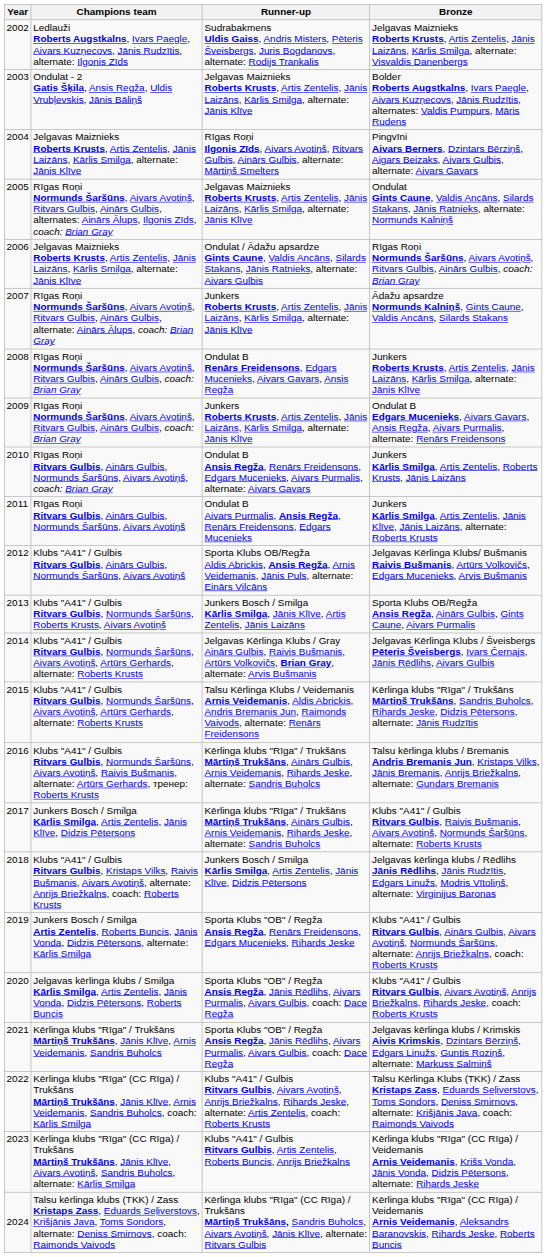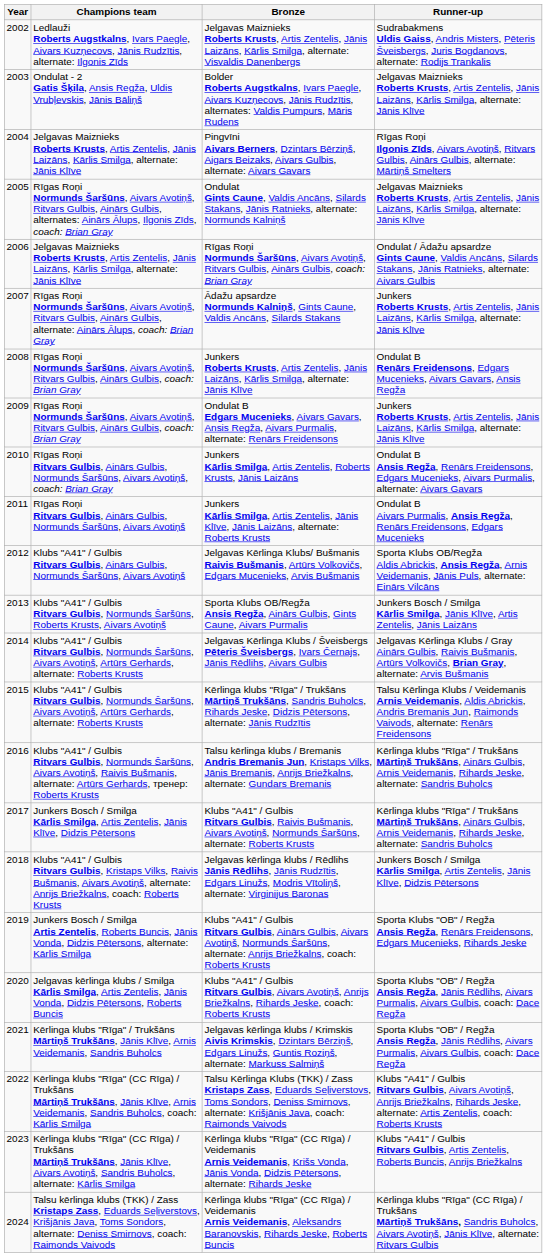columns swapped: (286, 12) <-> (456, 12)
